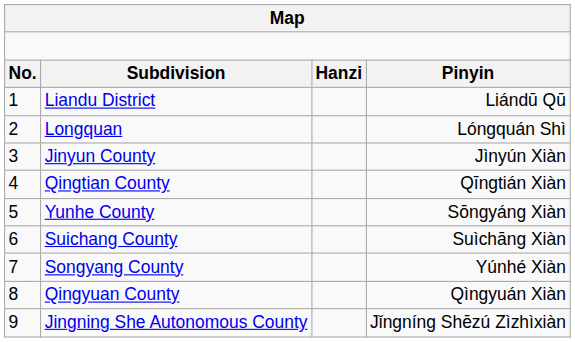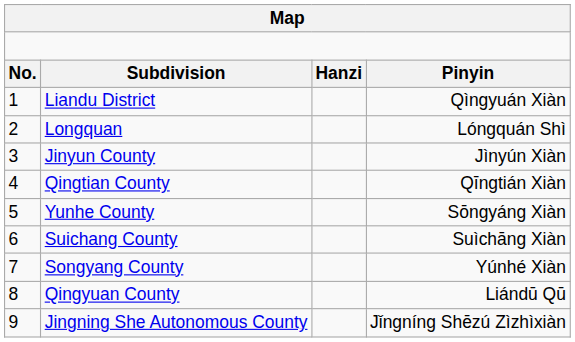(526, 101) Liándū Qū -> (508, 101) Qìngyuán Xiàn
(508, 294) Qìngyuán Xiàn -> (526, 294) Liándū Qū
